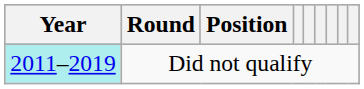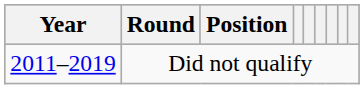(63, 63) paleturquoise background -> (63, 63) no background
